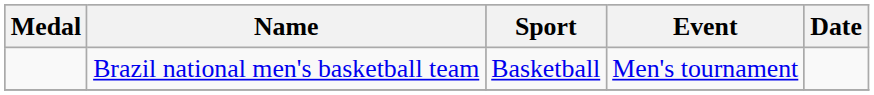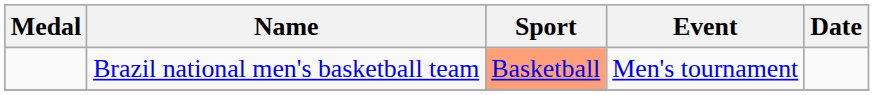(546, 68) no background -> (546, 68) lightsalmon background
